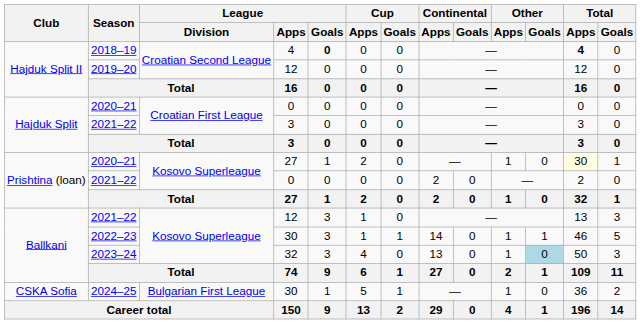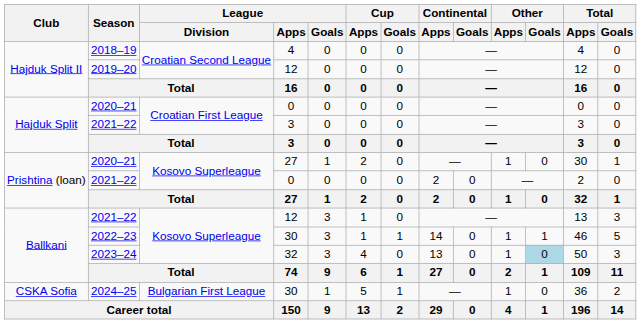(327, 50) bold -> (327, 50) normal
(581, 50) bold -> (581, 50) normal
(581, 161) lightyellow background -> (581, 161) no background
